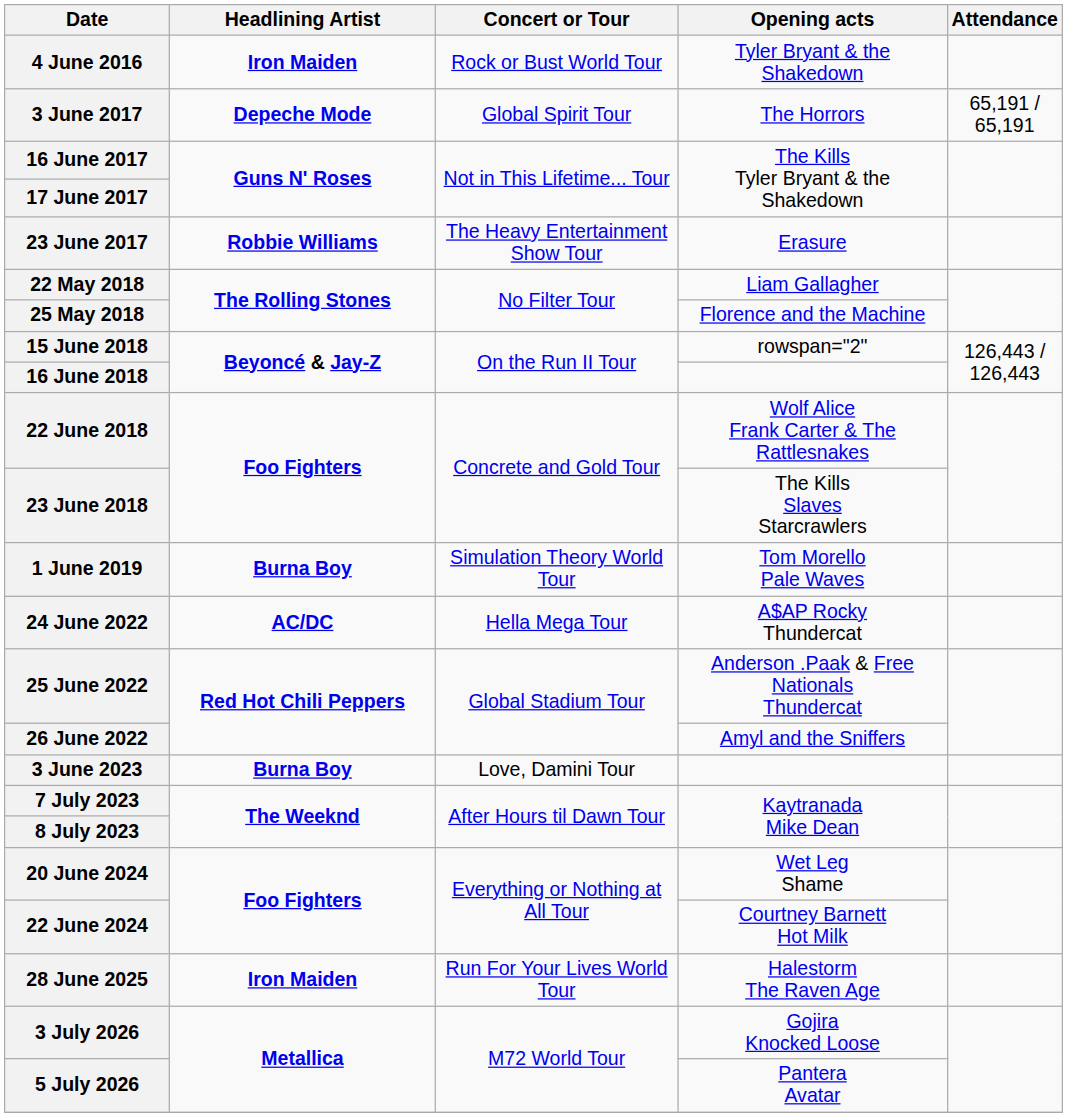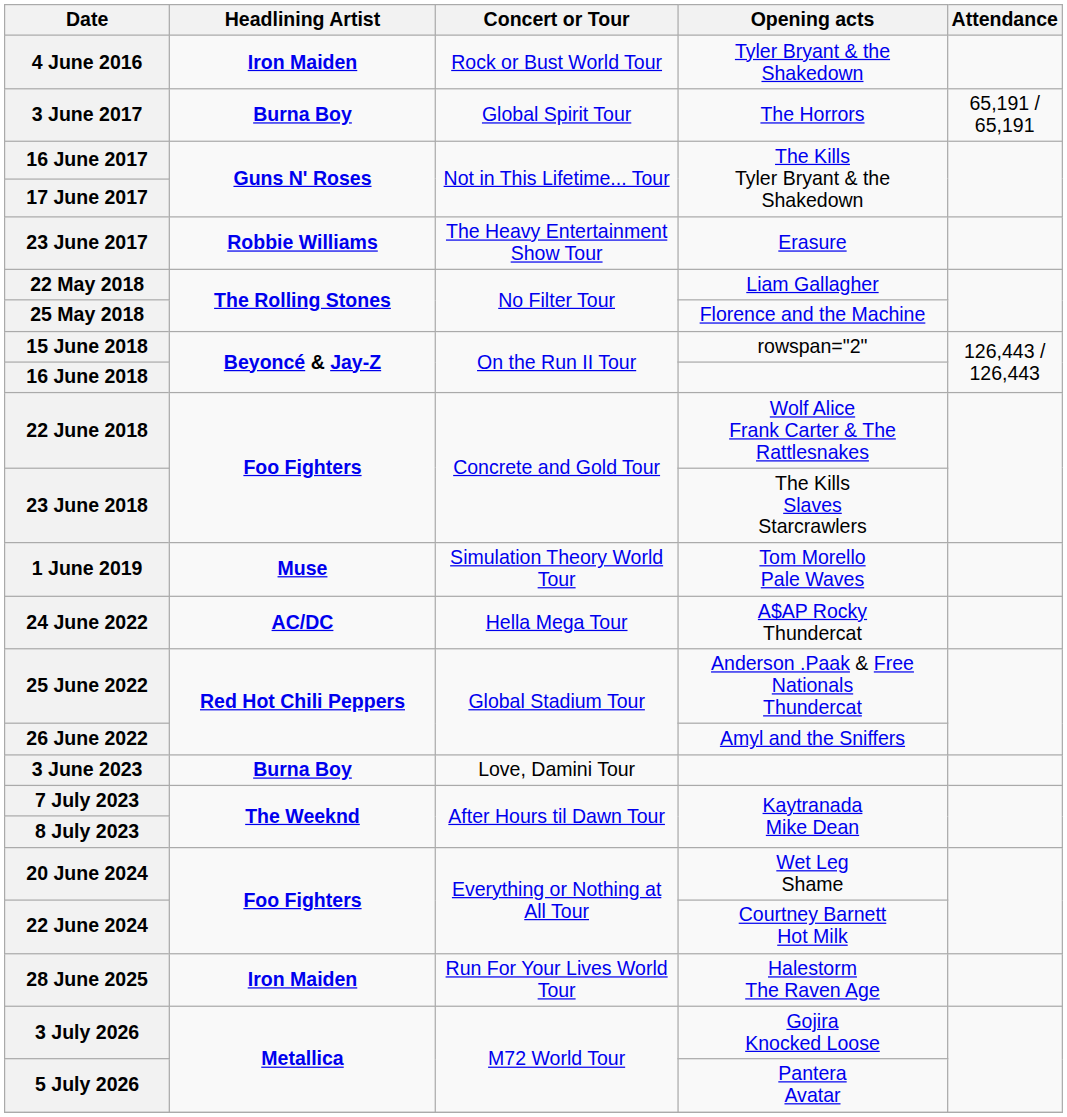(302, 114) Depeche Mode -> (302, 114) Burna Boy
(302, 569) Burna Boy -> (302, 569) Muse
